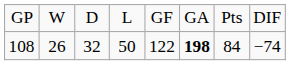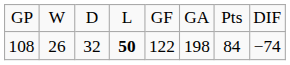(127, 45) normal -> (127, 45) bold
(197, 45) bold -> (197, 45) normal
